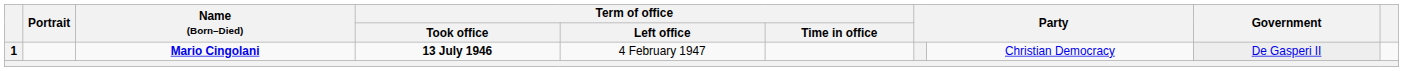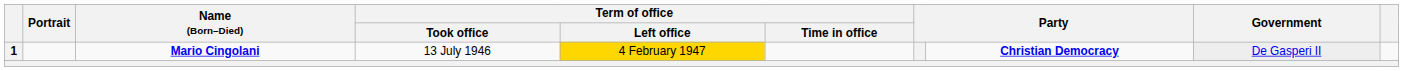(457, 51) bold -> (457, 51) normal
(662, 51) no background -> (662, 51) gold background
(1060, 51) normal -> (1059, 51) bold
